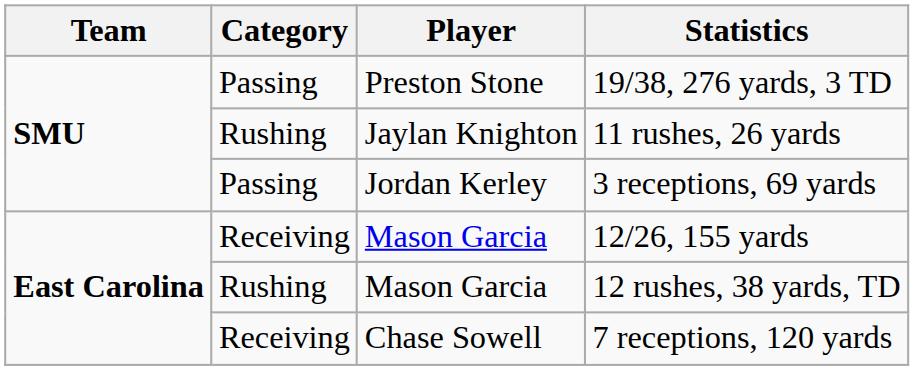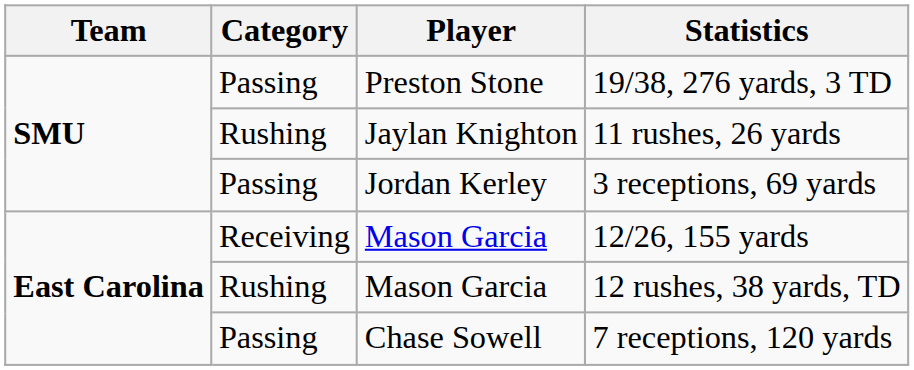(284, 337) Receiving -> (268, 337) Passing
